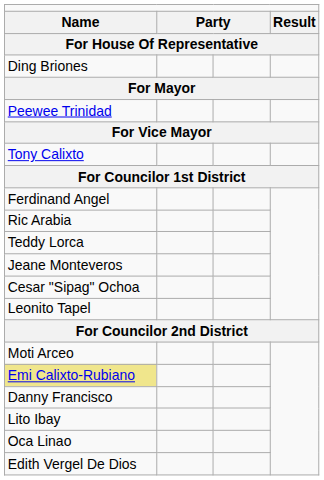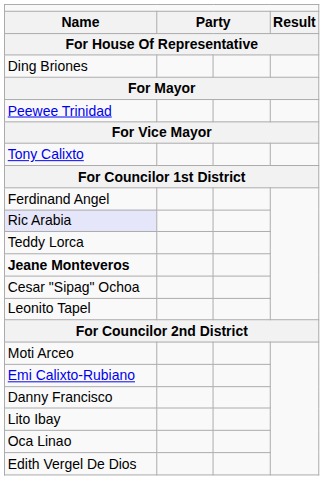(40, 221) no background -> (40, 221) lavender background
(65, 265) normal -> (69, 265) bold
(71, 376) khaki background -> (71, 376) no background
